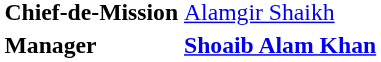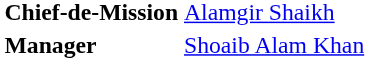(280, 45) bold -> (274, 45) normal
